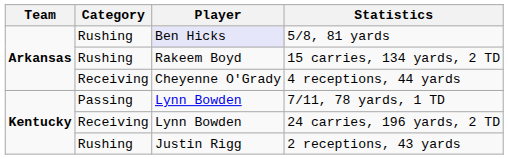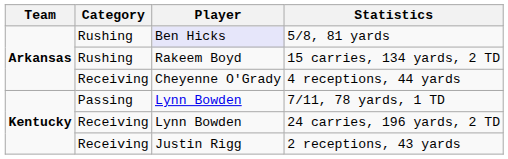(105, 144) Rushing -> (113, 144) Receiving
